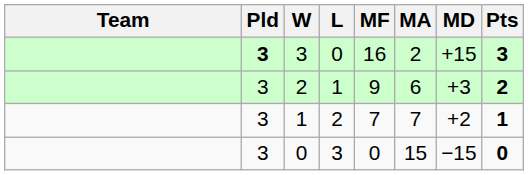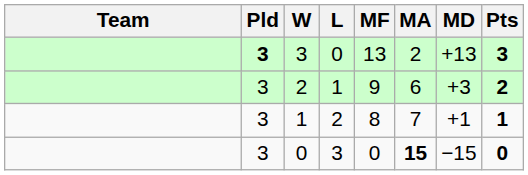(375, 53) 16 -> (375, 53) 13
(459, 53) +15 -> (459, 53) +13
(375, 119) 7 -> (375, 119) 8
(459, 119) +2 -> (459, 119) +1
(415, 152) normal -> (415, 152) bold
